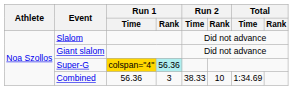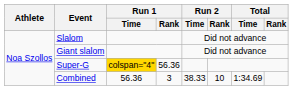(169, 65) paleturquoise background -> (169, 65) no background
